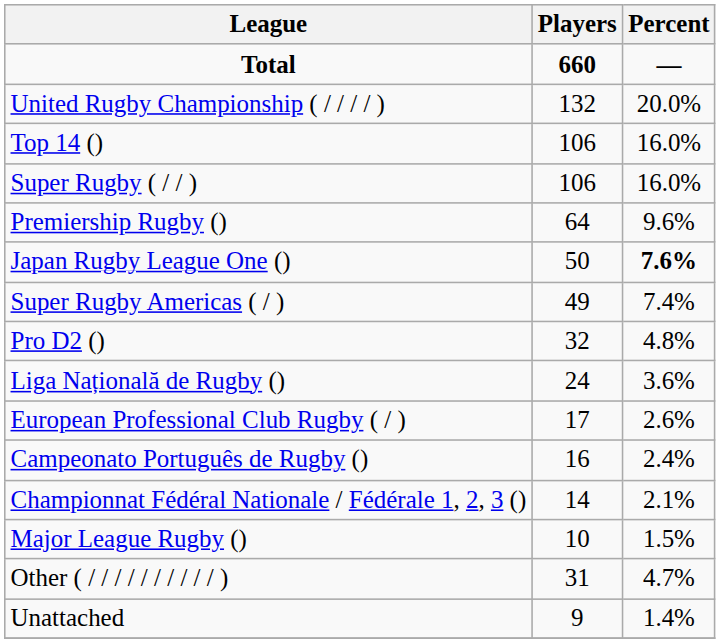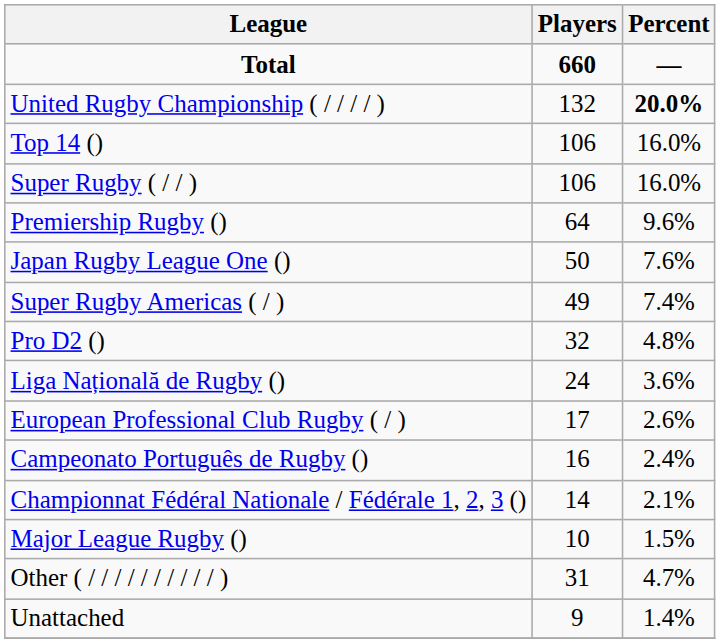(669, 103) normal -> (669, 103) bold
(669, 261) bold -> (669, 261) normal
